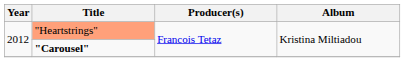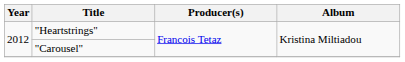(66, 30) lightsalmon background -> (66, 30) no background
(62, 48) bold -> (59, 48) normal
